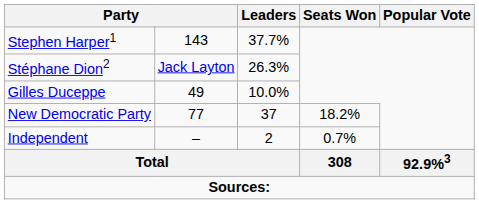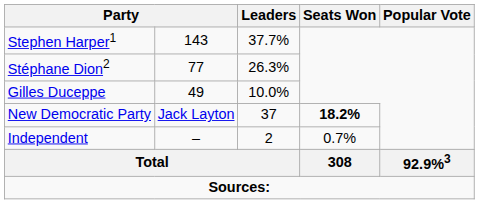(196, 67) Jack Layton -> (196, 67) 77
(196, 115) 77 -> (196, 115) Jack Layton
(340, 115) normal -> (340, 115) bold
